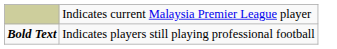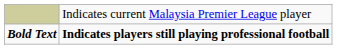(188, 34) normal -> (196, 34) bold
